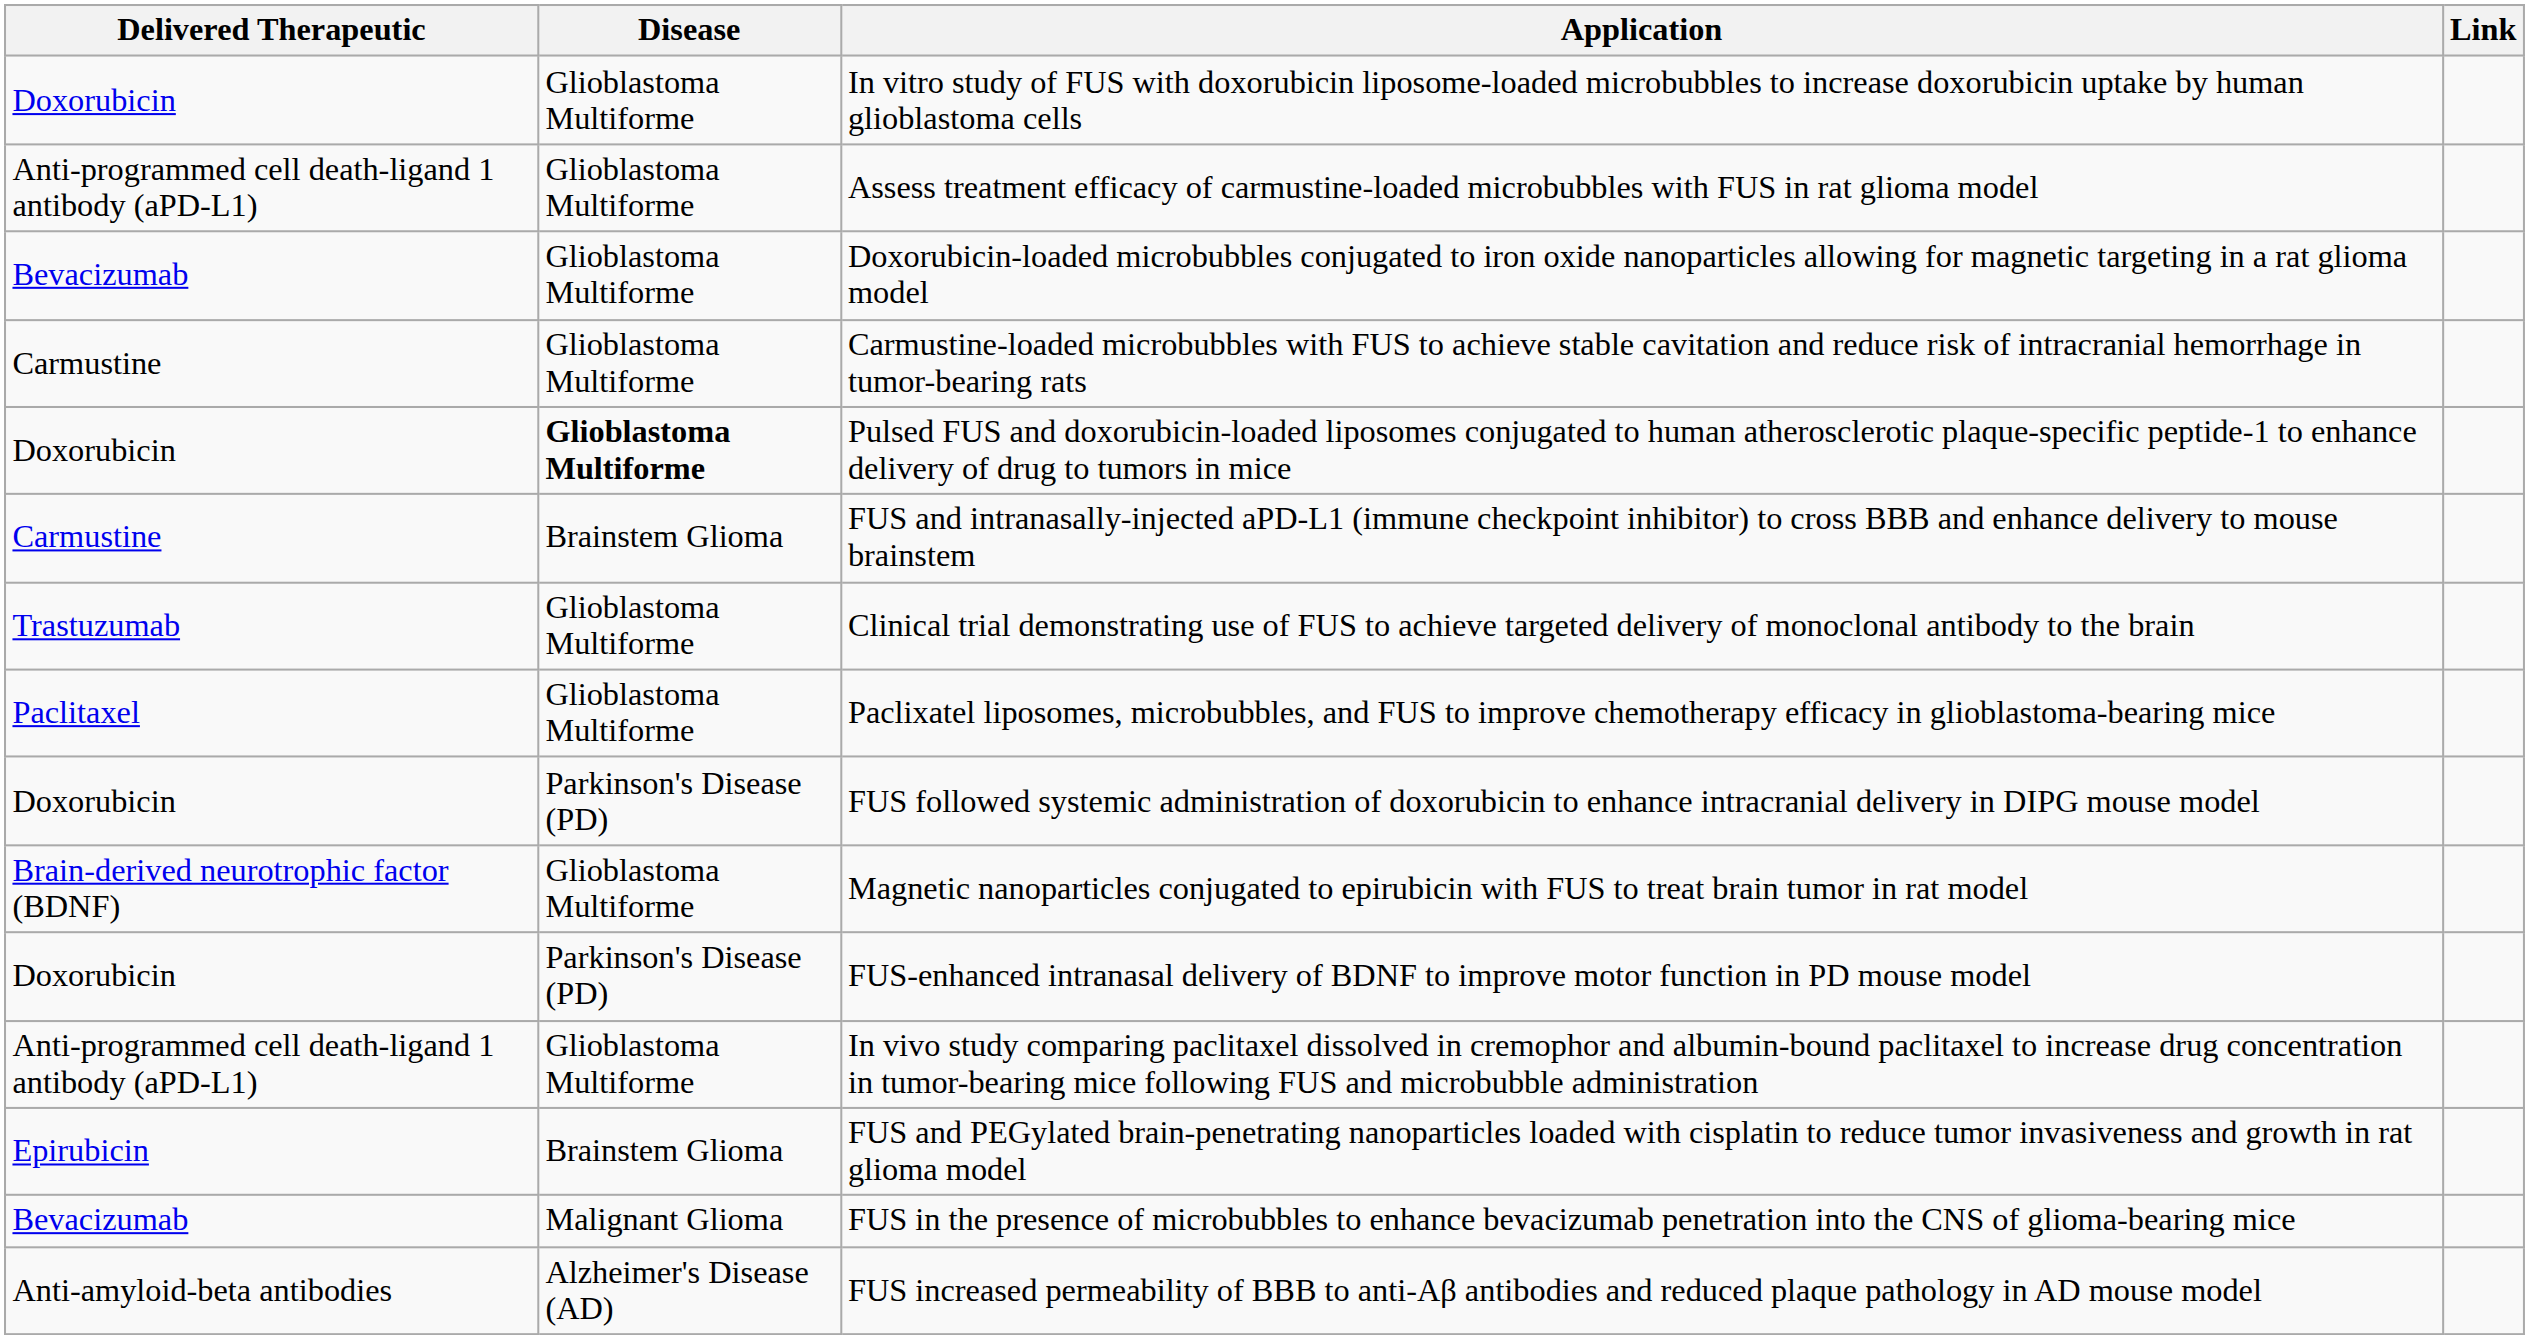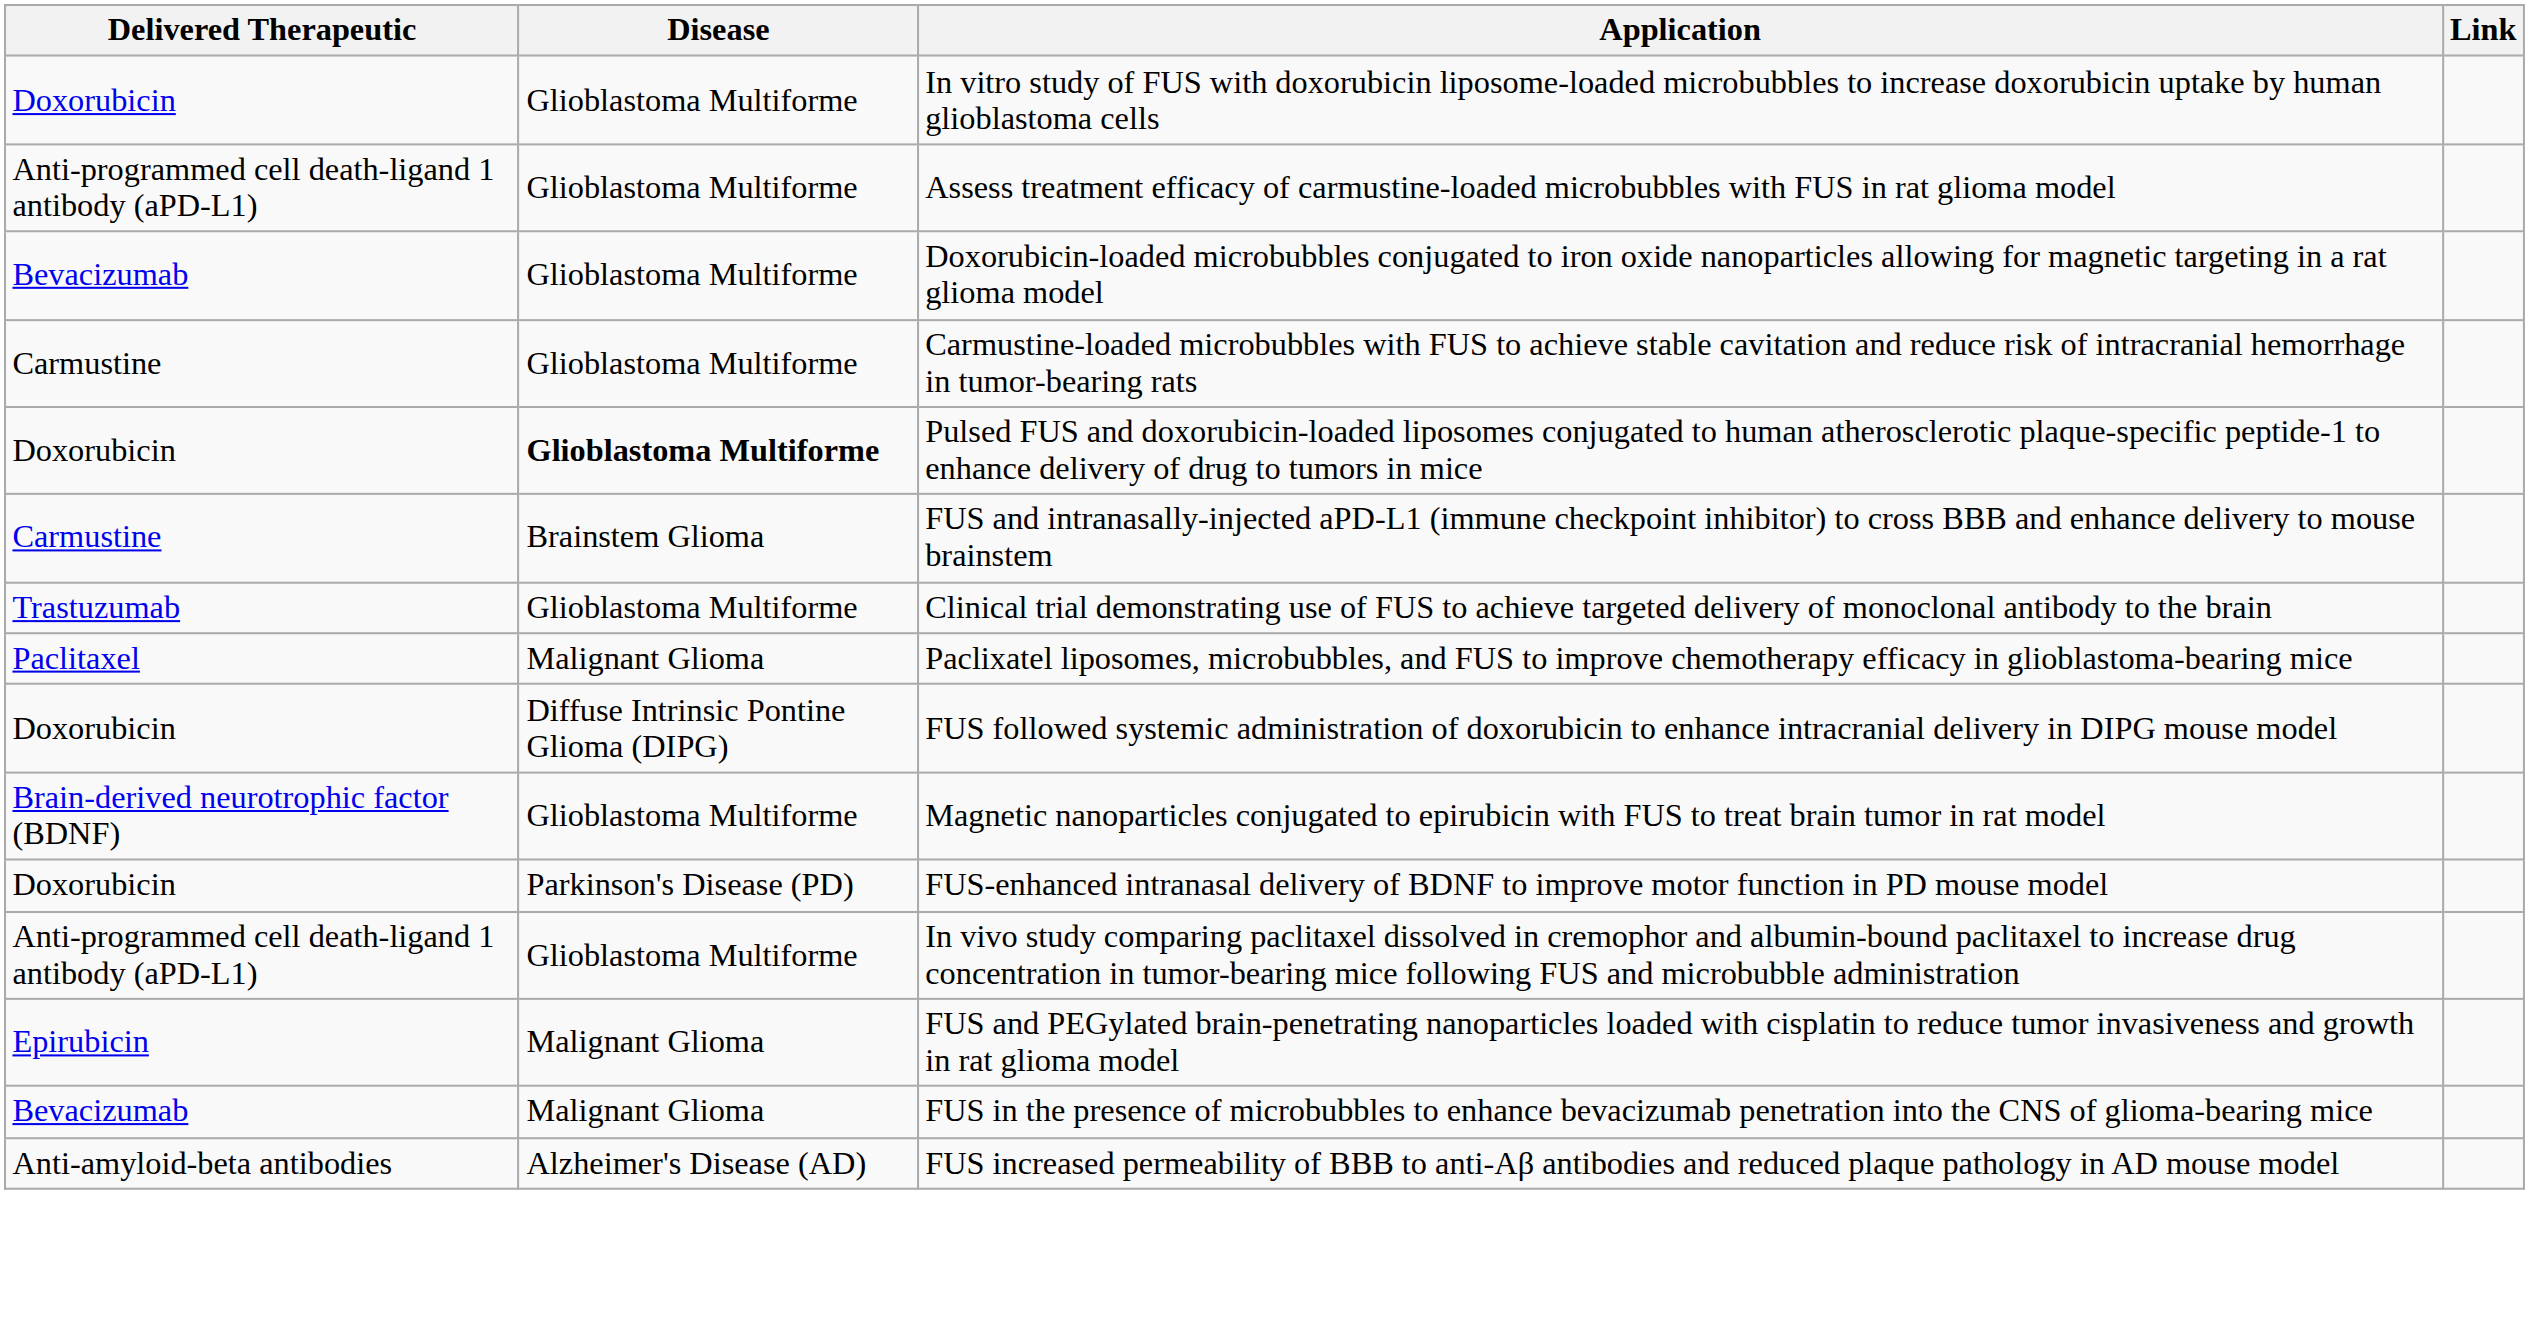(632, 712) Glioblastoma Multiforme -> (645, 658) Malignant Glioma
(674, 800) Parkinson's Disease (PD) -> (686, 727) Diffuse Intrinsic Pontine Glioma (DIPG)
(664, 1150) Brainstem Glioma -> (645, 1041) Malignant Glioma
